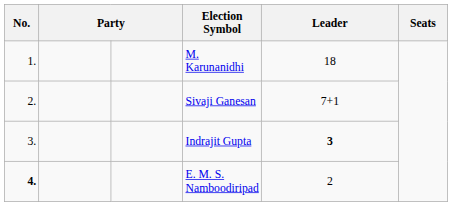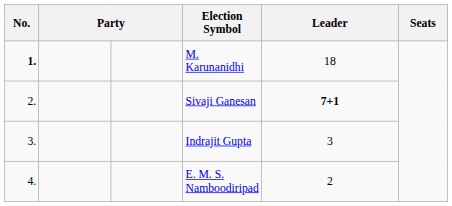(32, 61) normal -> (32, 61) bold
(330, 101) normal -> (330, 101) bold
(330, 141) bold -> (330, 141) normal
(32, 181) bold -> (32, 181) normal
